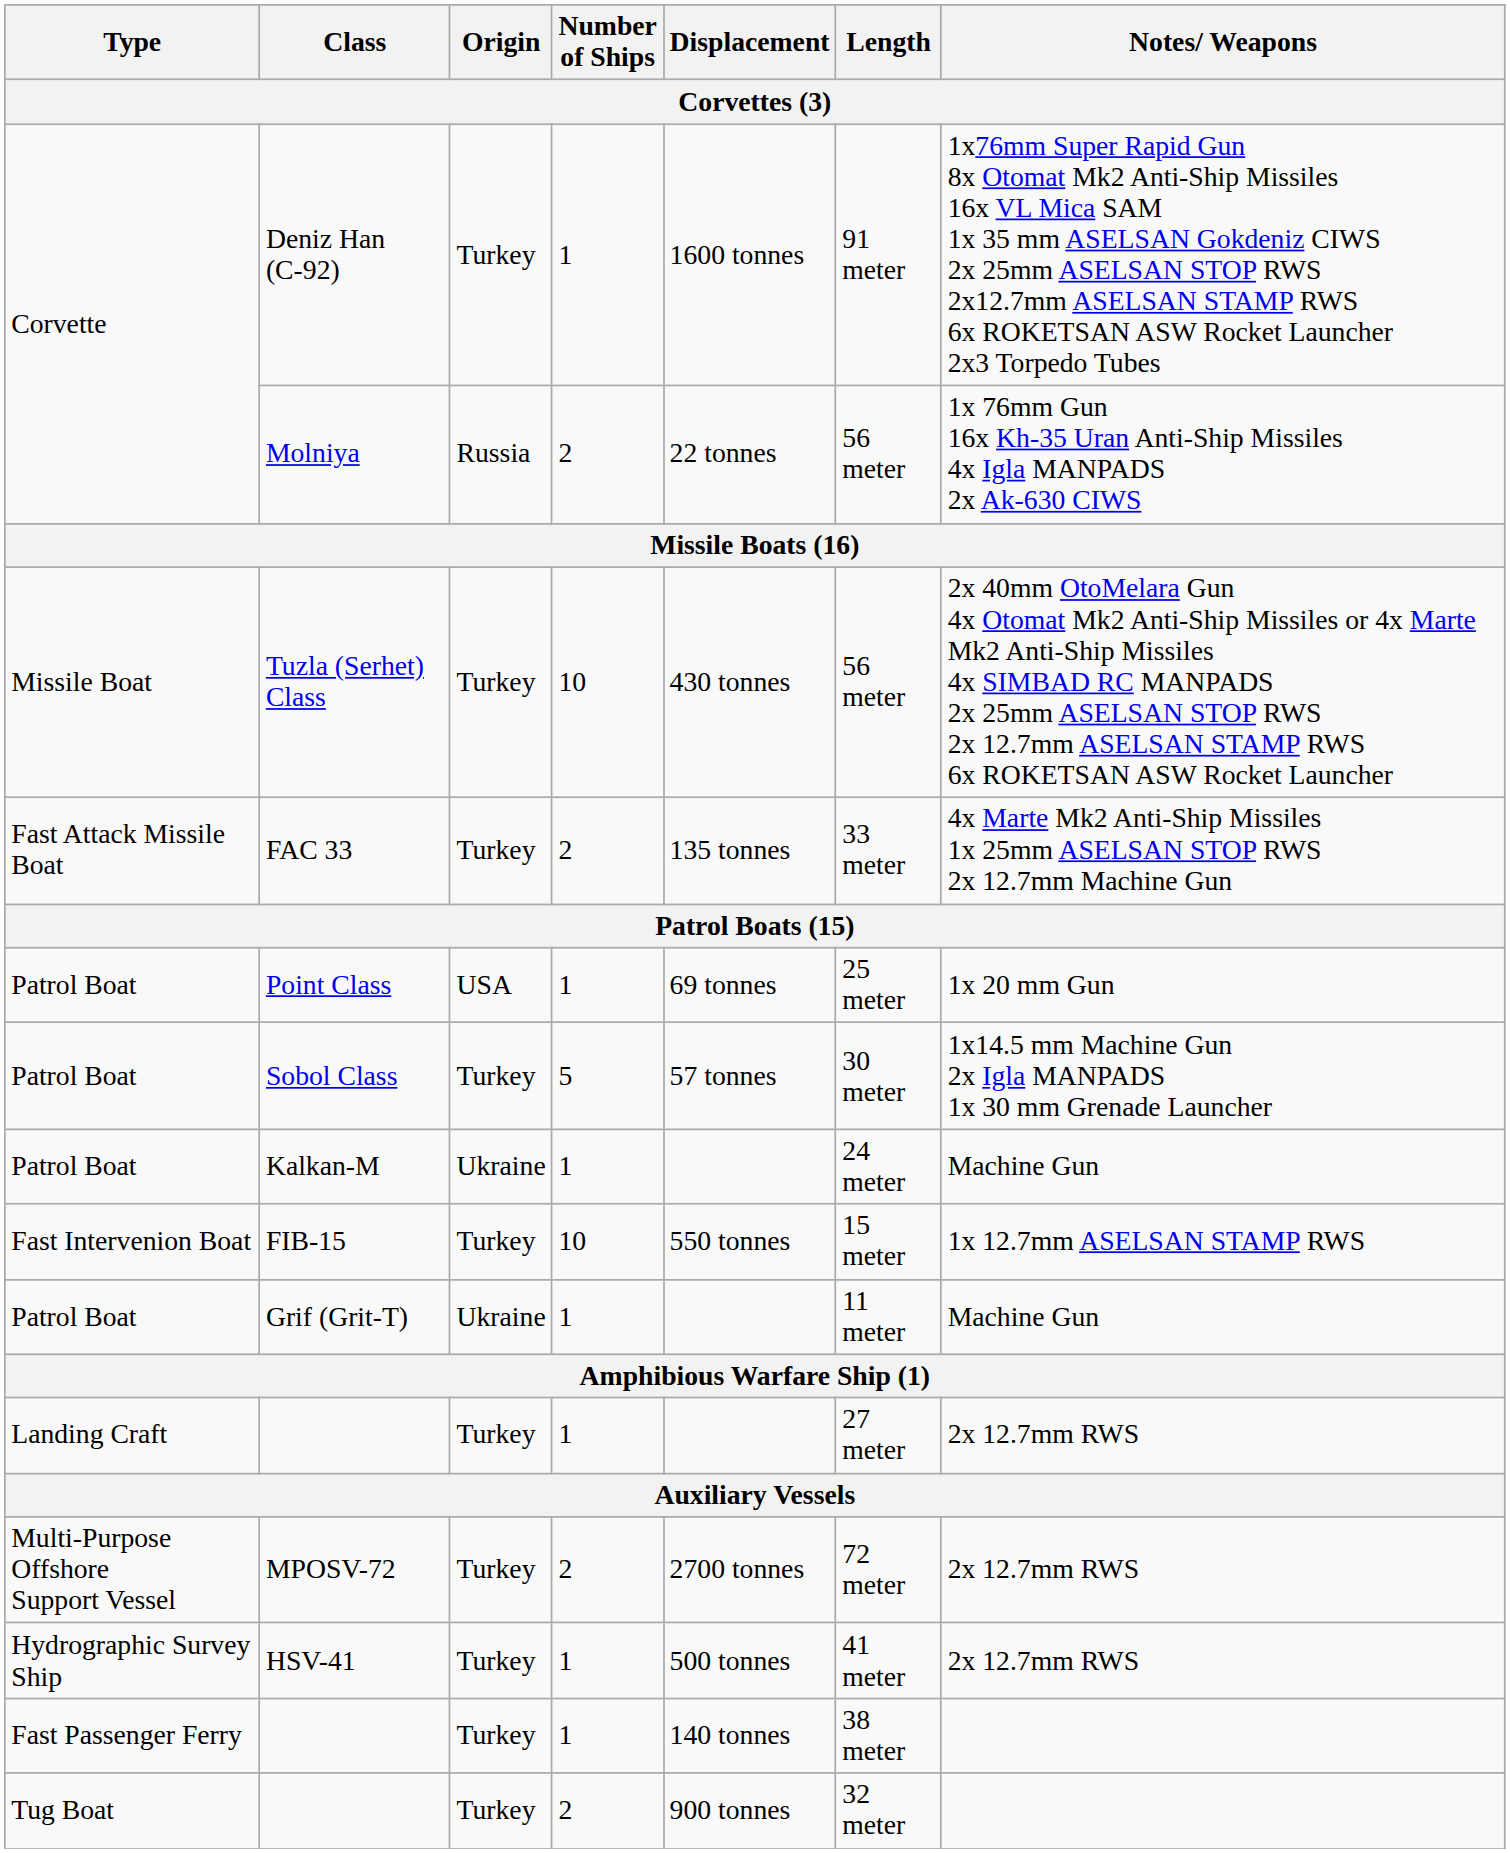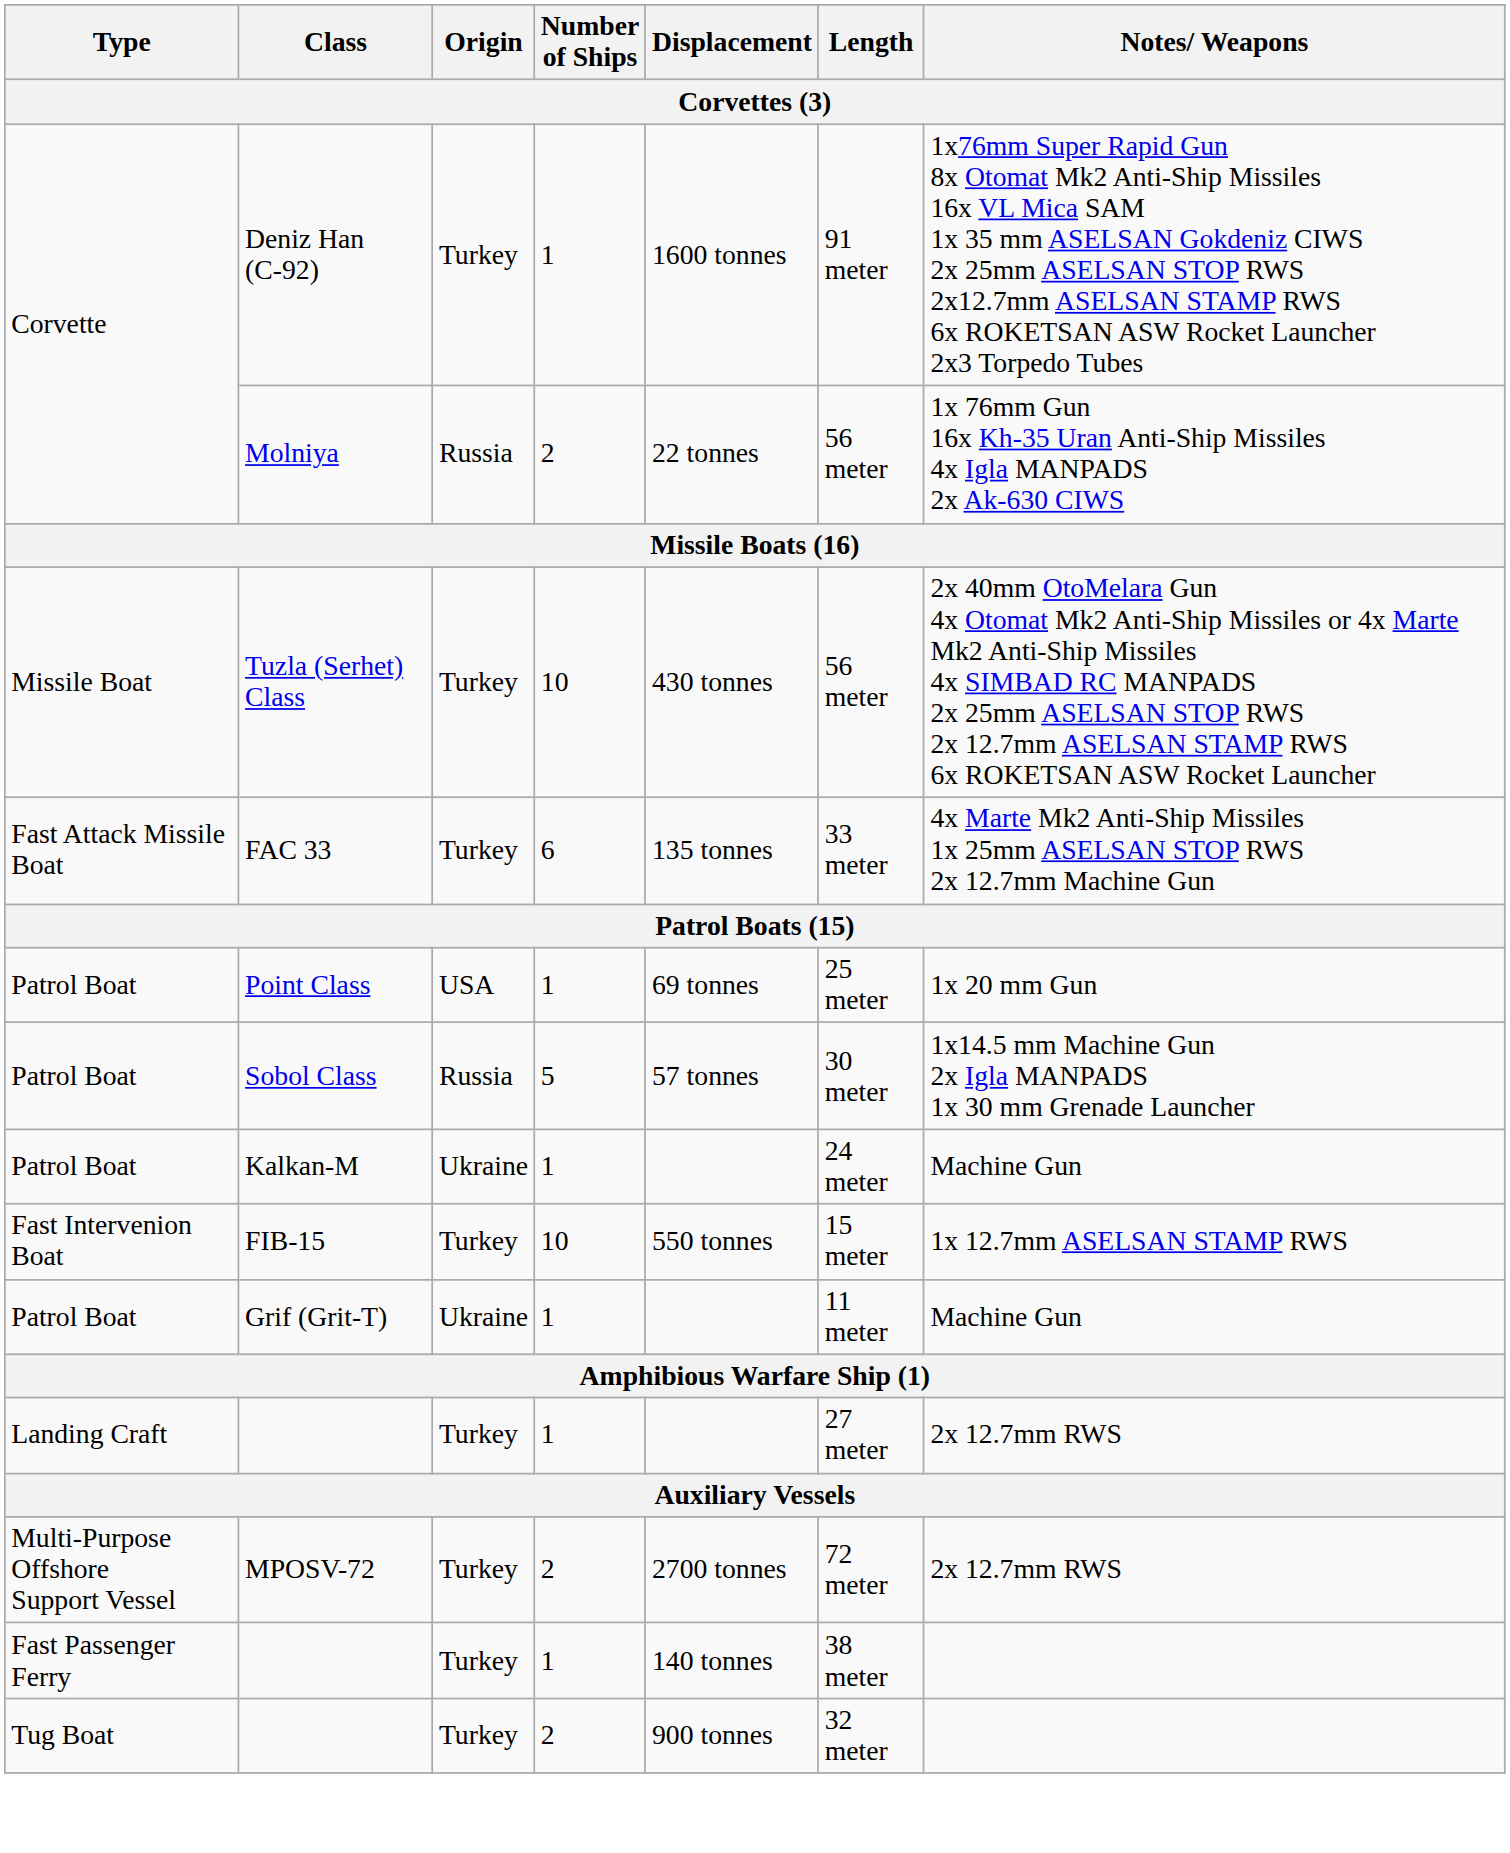(565, 850) 2 -> (548, 850) 6
(496, 1075) Turkey -> (476, 1075) Russia
- row: (131, 1660)
